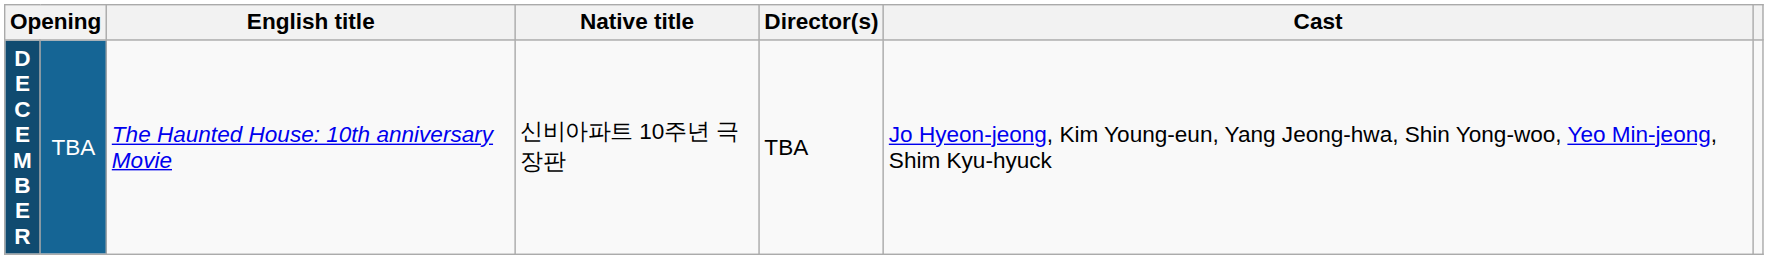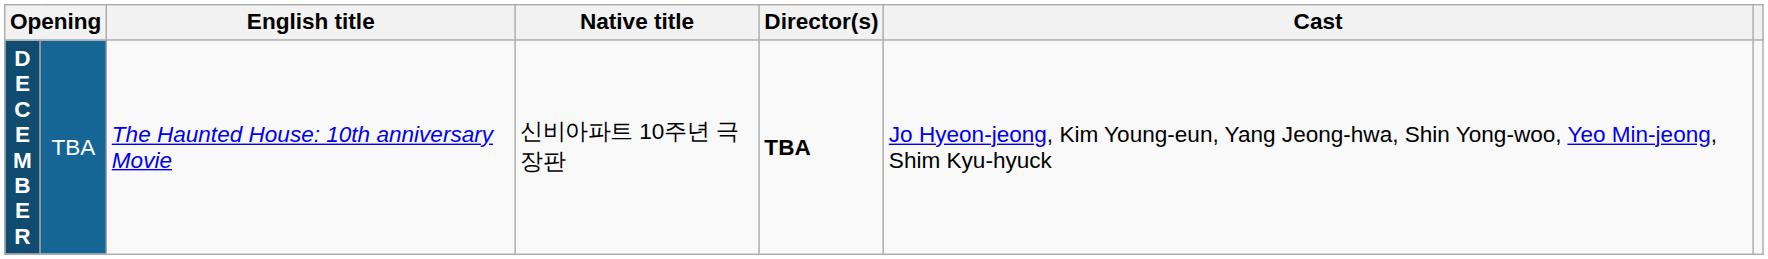(786, 146) normal -> (788, 146) bold
